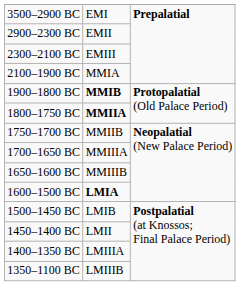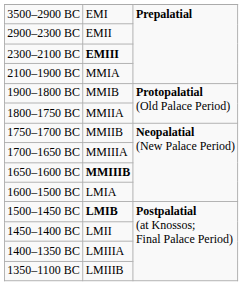(101, 53) normal -> (102, 53) bold
(103, 92) bold -> (102, 92) normal
(106, 112) bold -> (105, 112) normal
(106, 171) normal -> (108, 171) bold
(102, 191) bold -> (101, 191) normal
(101, 211) normal -> (102, 211) bold
